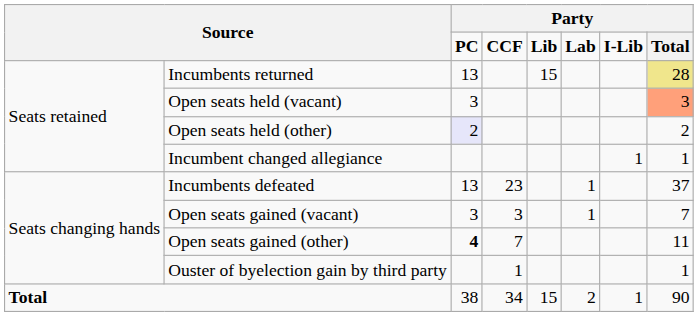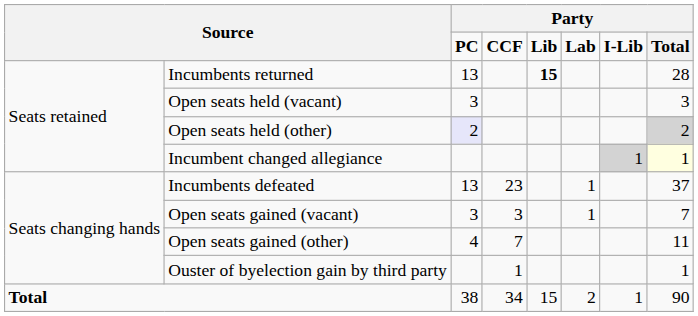(548, 74) normal -> (548, 74) bold
(681, 74) khaki background -> (681, 74) no background
(685, 102) lightsalmon background -> (685, 102) no background
(685, 130) no background -> (685, 130) lightgrey background
(639, 158) no background -> (639, 158) lightgrey background
(685, 158) no background -> (685, 158) lightyellow background
(474, 241) bold -> (474, 241) normal
